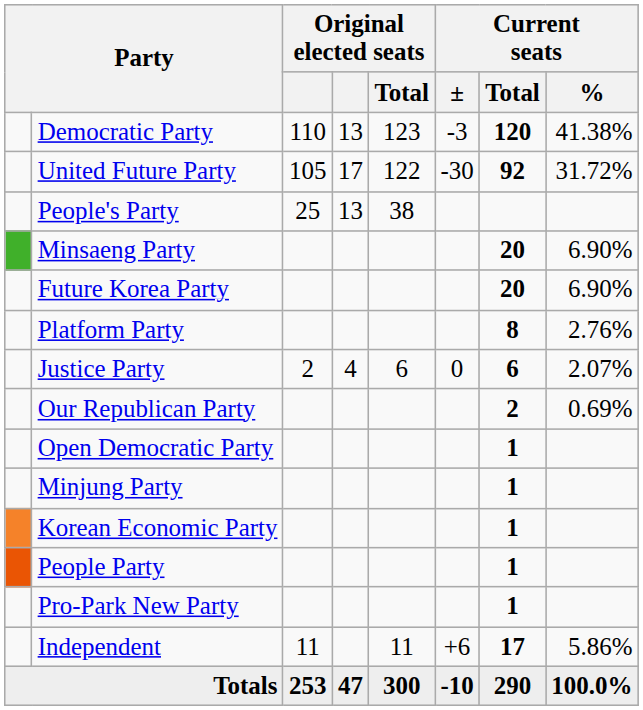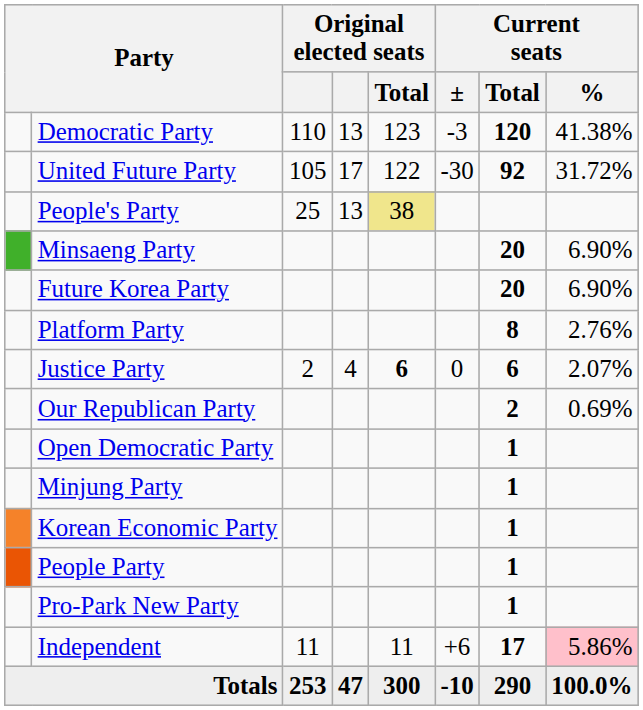(402, 210) no background -> (402, 210) khaki background
(402, 369) normal -> (402, 369) bold
(600, 646) no background -> (600, 646) pink background
